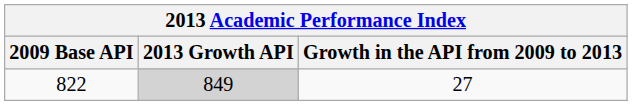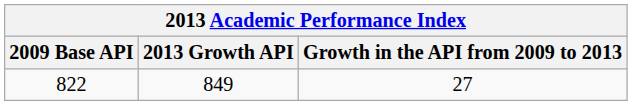(218, 84) lightgrey background -> (218, 84) no background
